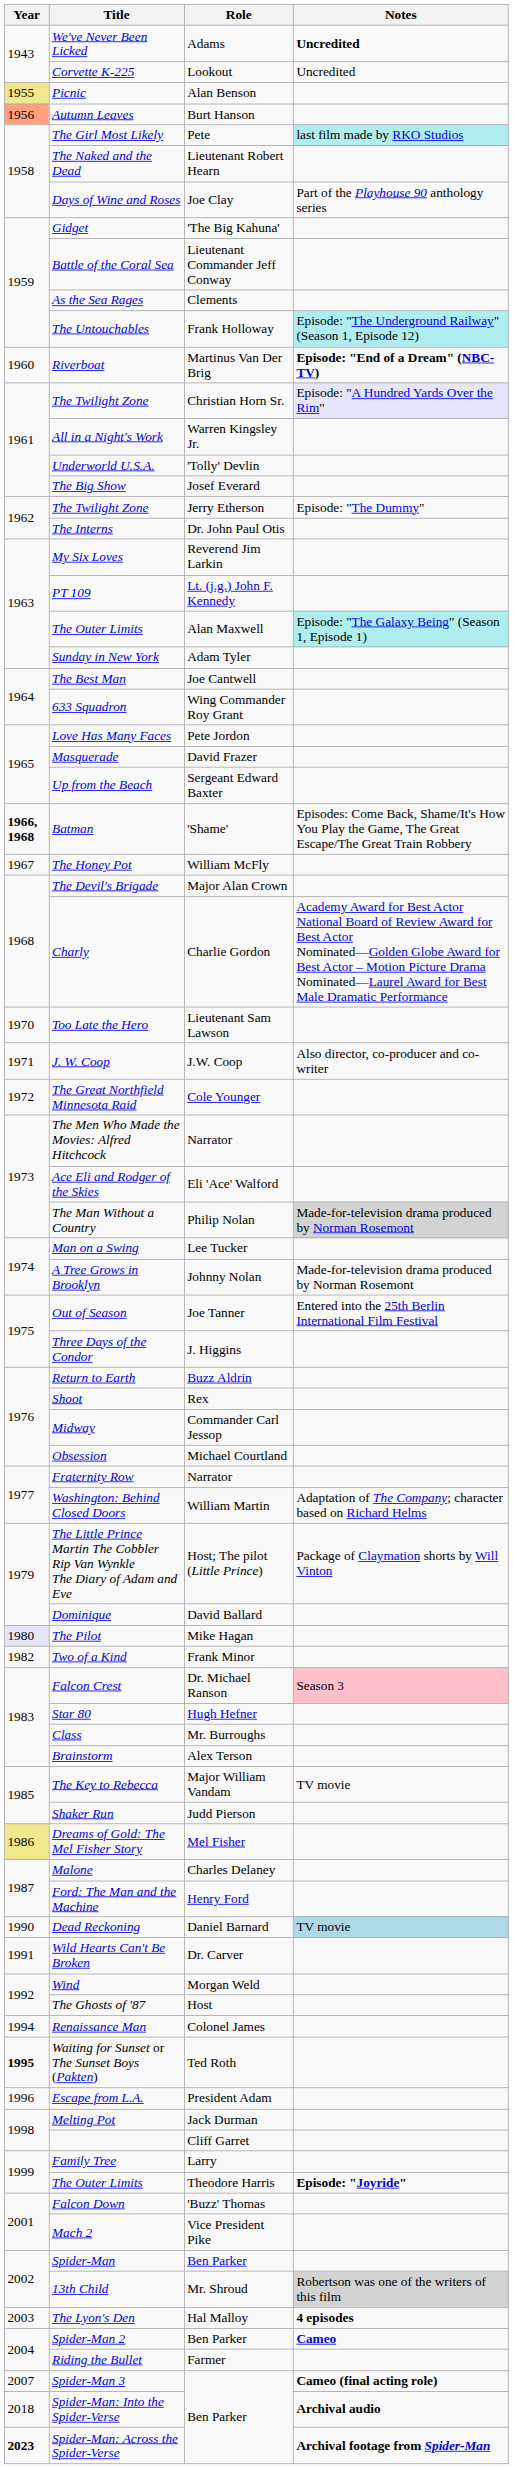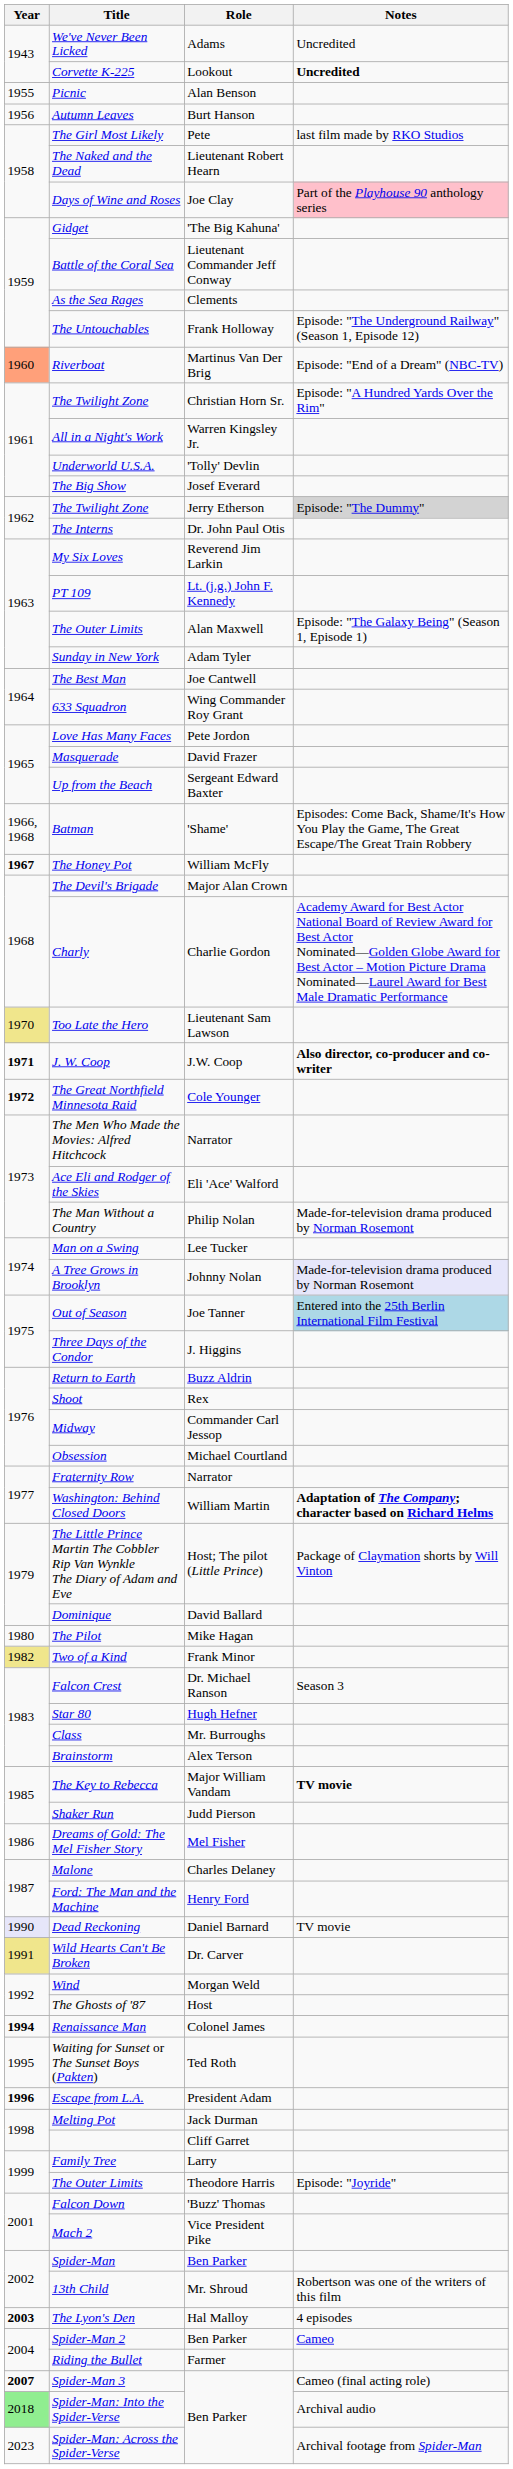(328, 43) bold -> (326, 43) normal
(326, 72) normal -> (328, 72) bold
(21, 93) khaki background -> (21, 93) no background
(21, 114) lightsalmon background -> (21, 114) no background
(380, 135) paleturquoise background -> (380, 135) no background
(390, 199) no background -> (390, 199) pink background
(398, 328) paleturquoise background -> (398, 328) no background
(21, 364) no background -> (21, 364) lightsalmon background
(395, 364) bold -> (400, 364) normal
(395, 400) lavender background -> (395, 400) no background
(360, 507) no background -> (360, 507) lightgrey background
(398, 629) paleturquoise background -> (398, 629) no background
(22, 828) bold -> (22, 828) normal
(21, 864) normal -> (21, 864) bold
(21, 1025) no background -> (21, 1025) khaki background
(21, 1061) normal -> (21, 1061) bold
(388, 1061) normal -> (393, 1061) bold
(21, 1097) normal -> (21, 1097) bold
(394, 1220) lightgrey background -> (394, 1220) no background
(394, 1277) no background -> (394, 1277) lavender background
(371, 1313) no background -> (371, 1313) lightblue background
(400, 1505) normal -> (395, 1505) bold
(21, 1635) lavender background -> (21, 1635) no background
(21, 1656) no background -> (21, 1656) khaki background
(320, 1685) pink background -> (320, 1685) no background
(323, 1784) normal -> (324, 1784) bold
(21, 1841) khaki background -> (21, 1841) no background
(21, 1927) no background -> (21, 1927) lavender background
(323, 1927) lightblue background -> (323, 1927) no background
(21, 1955) no background -> (21, 1955) khaki background
(21, 2026) normal -> (21, 2026) bold
(21, 2062) bold -> (21, 2062) normal
(21, 2098) normal -> (21, 2098) bold
(352, 2182) bold -> (346, 2182) normal
(391, 2289) lightgrey background -> (391, 2289) no background
(21, 2317) normal -> (21, 2317) bold
(325, 2317) bold -> (324, 2317) normal
(316, 2338) bold -> (315, 2338) normal
(21, 2381) normal -> (21, 2381) bold
(367, 2381) bold -> (363, 2381) normal
(21, 2409) no background -> (21, 2409) lightgreen background
(339, 2409) bold -> (336, 2409) normal
(21, 2445) bold -> (21, 2445) normal
(393, 2445) bold -> (389, 2445) normal
